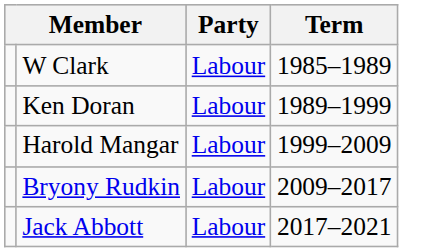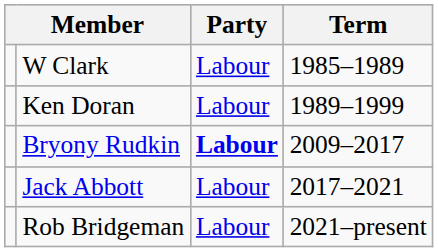- row: (100, 145)
(228, 186) normal -> (237, 145) bold
+ row: (103, 226)
